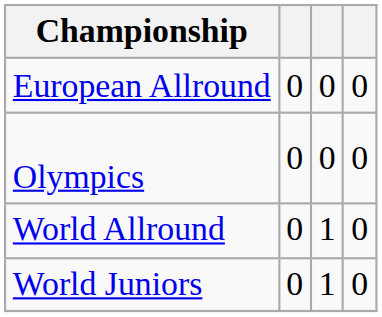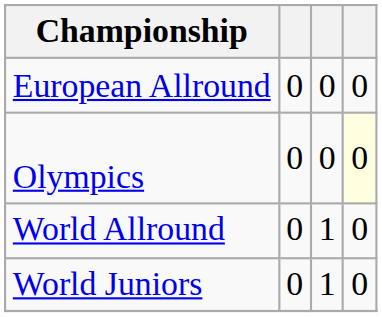(360, 157) no background -> (360, 157) lightyellow background
